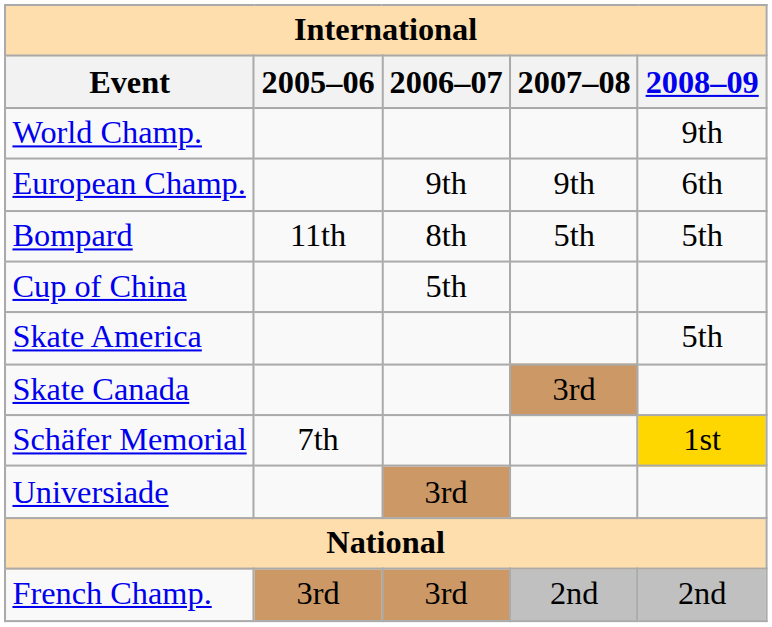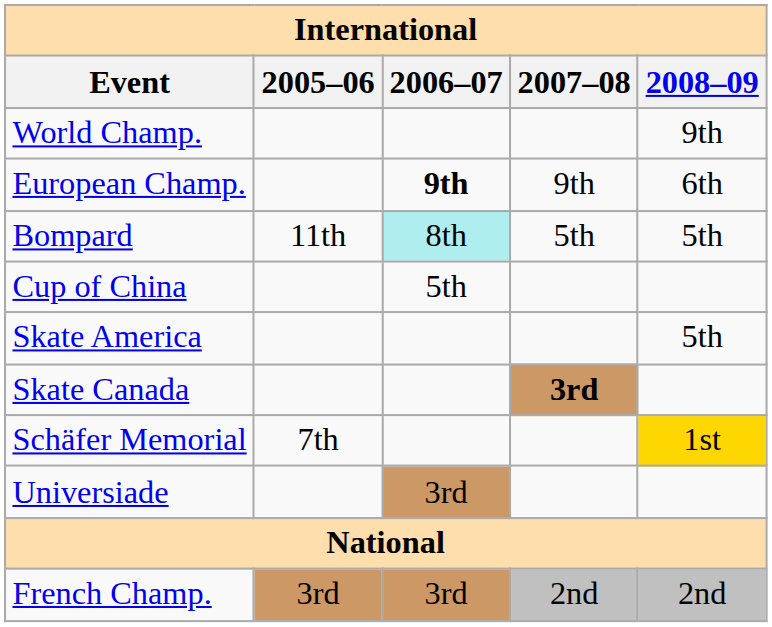(446, 183) normal -> (446, 183) bold
(446, 235) no background -> (446, 235) paleturquoise background
(574, 388) normal -> (574, 388) bold
